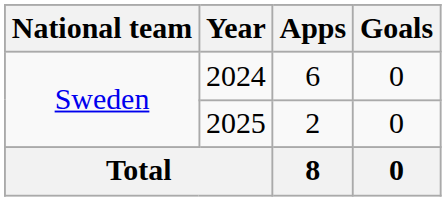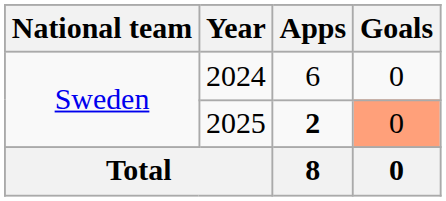(313, 123) normal -> (313, 123) bold
(396, 123) no background -> (396, 123) lightsalmon background
